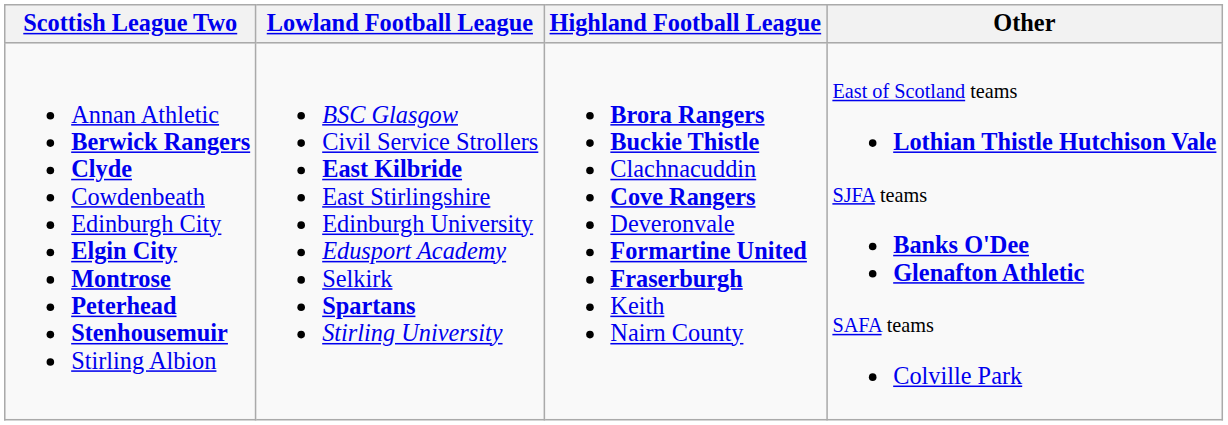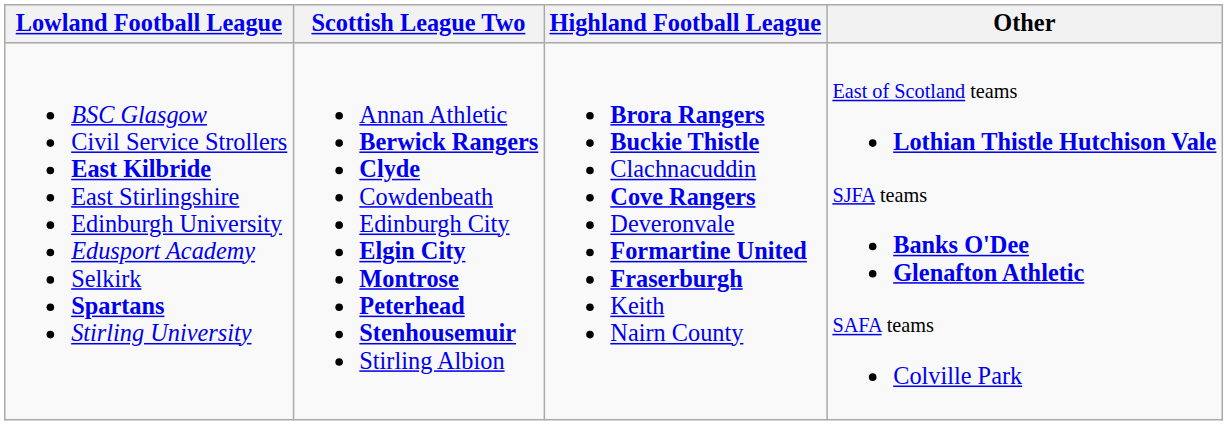columns swapped: (130, 23) <-> (400, 23)
